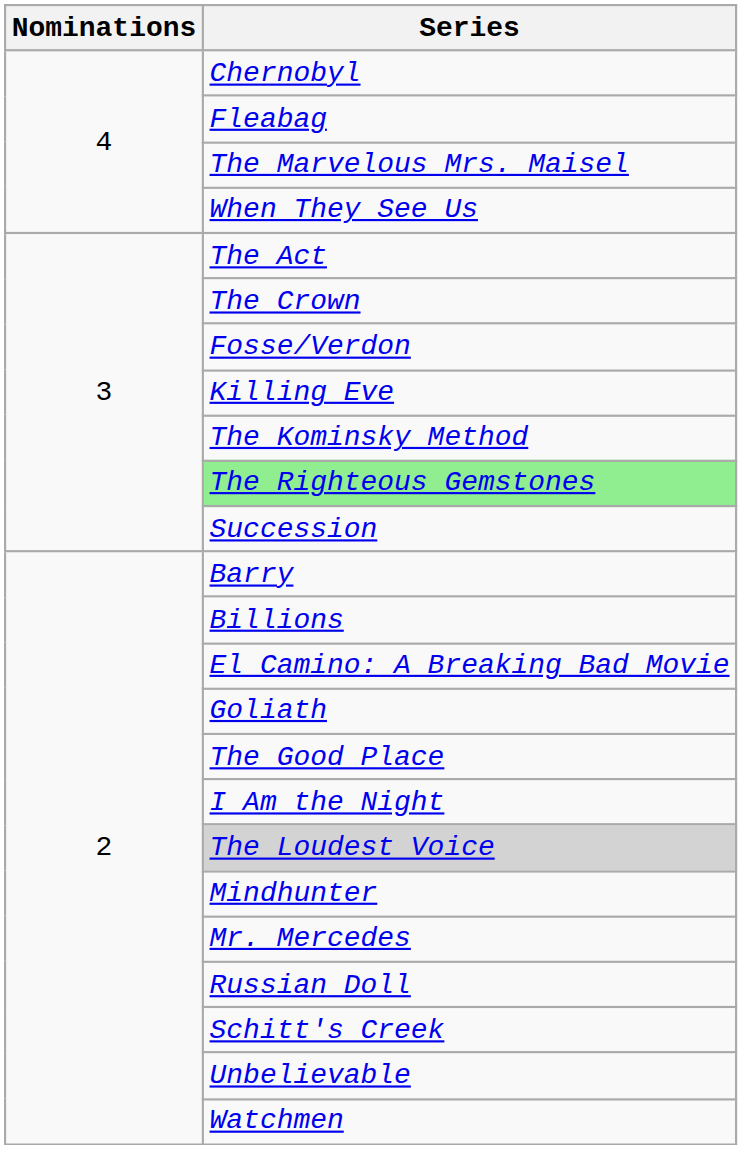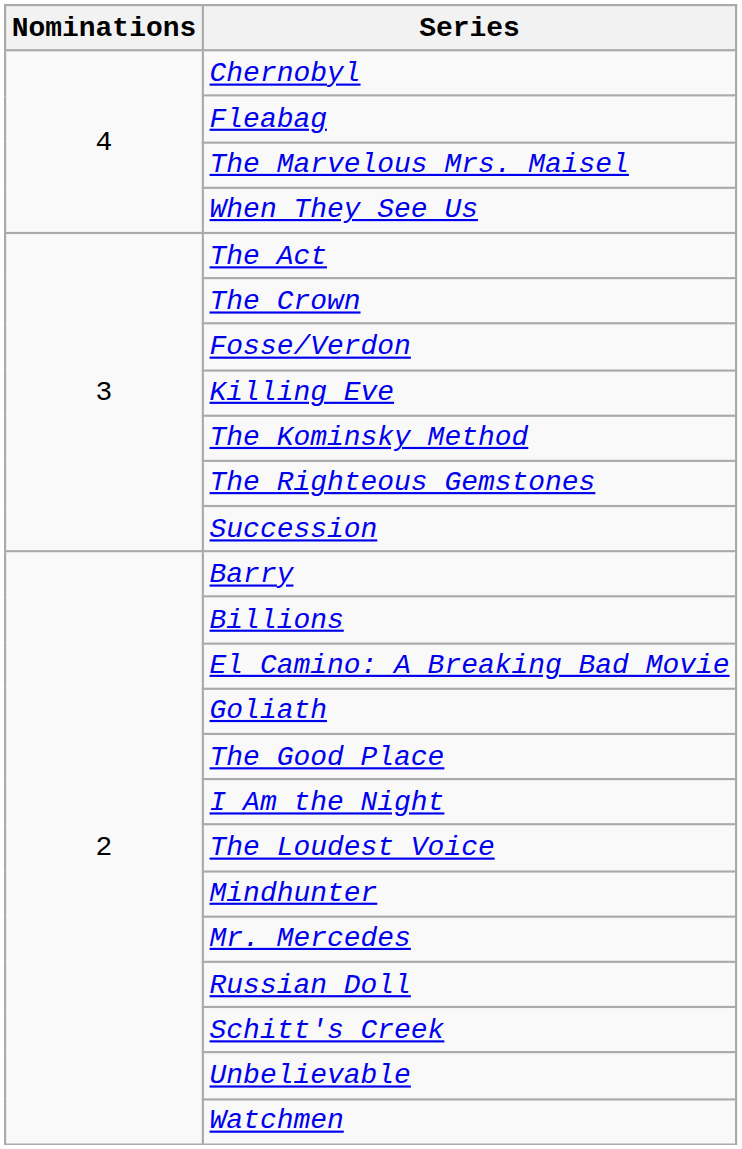(402, 483) lightgreen background -> (402, 483) no background
(352, 848) lightgrey background -> (352, 848) no background
